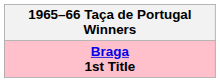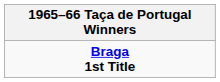(110, 59) pink background -> (110, 59) no background
